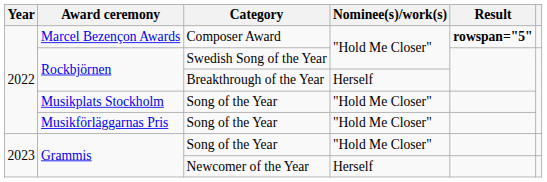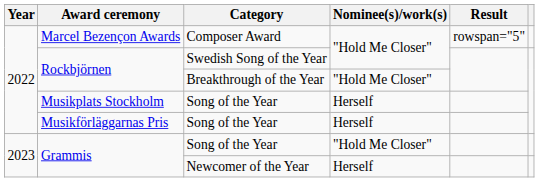(493, 36) bold -> (489, 36) normal
(353, 79) Herself -> (382, 79) "Hold Me Closer"
(382, 101) "Hold Me Closer" -> (353, 101) Herself
(382, 123) "Hold Me Closer" -> (353, 123) Herself
